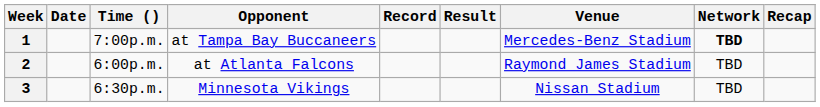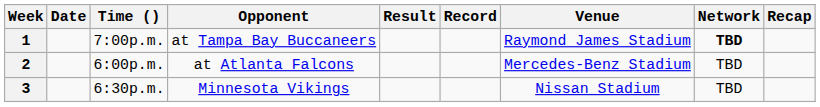columns swapped: (470, 17) <-> (410, 17)
(597, 41) Mercedes-Benz Stadium -> (597, 41) Raymond James Stadium
(597, 65) Raymond James Stadium -> (597, 65) Mercedes-Benz Stadium
